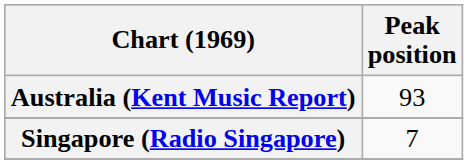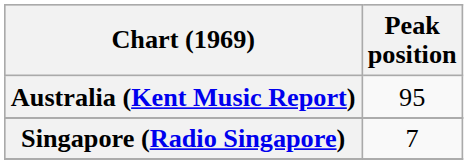(412, 96) 93 -> (412, 96) 95
